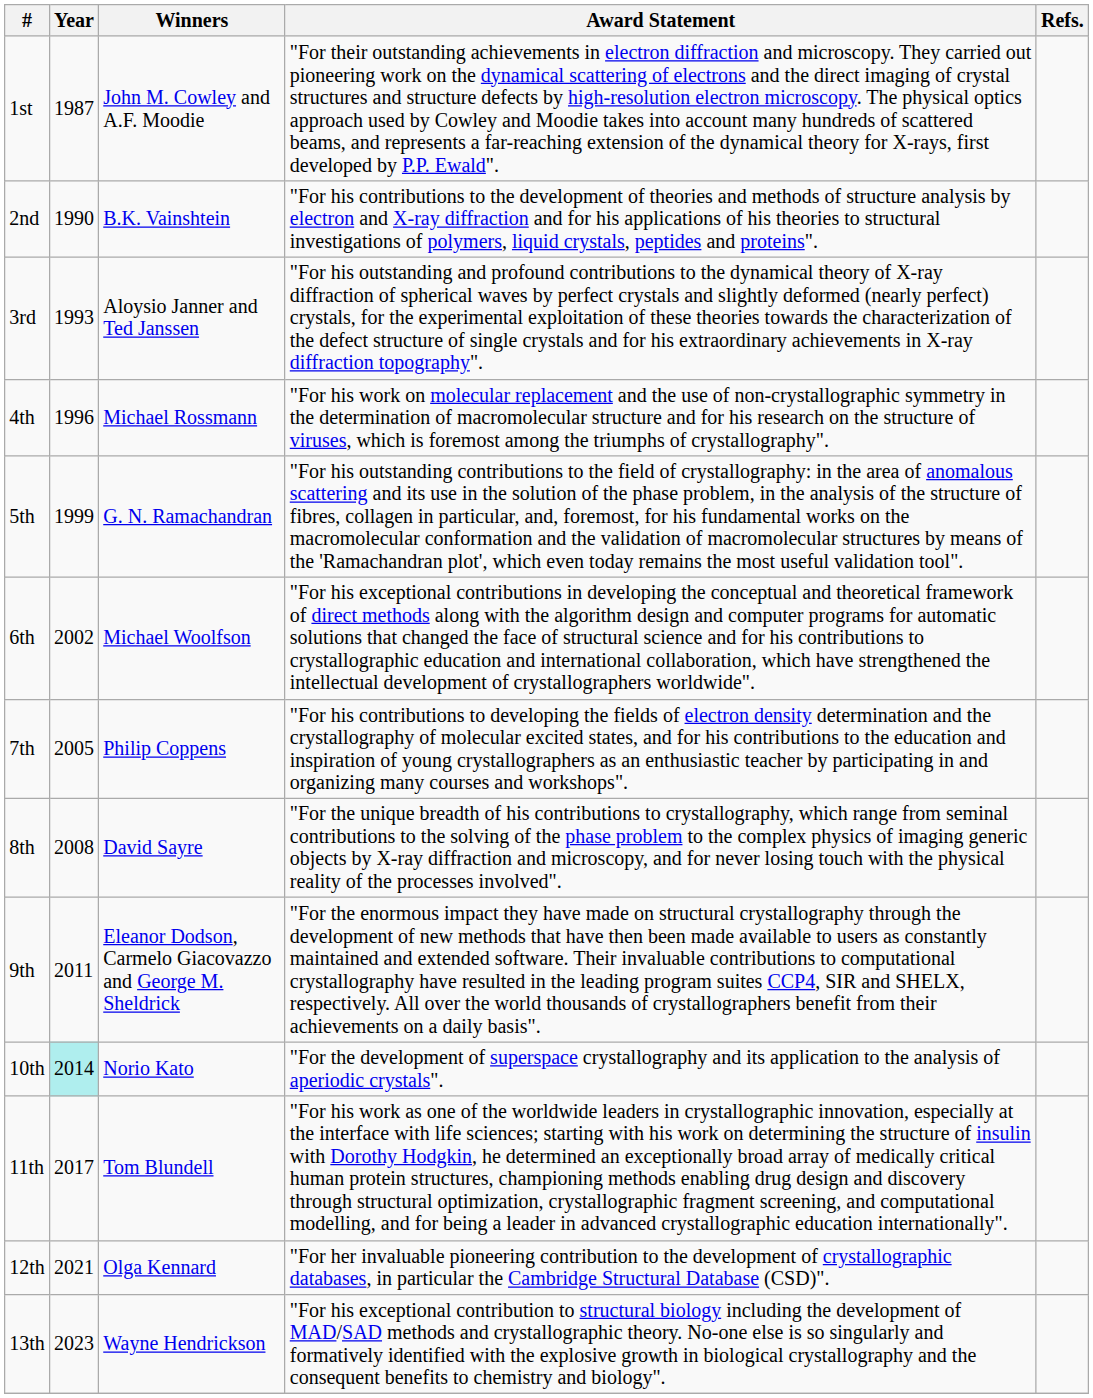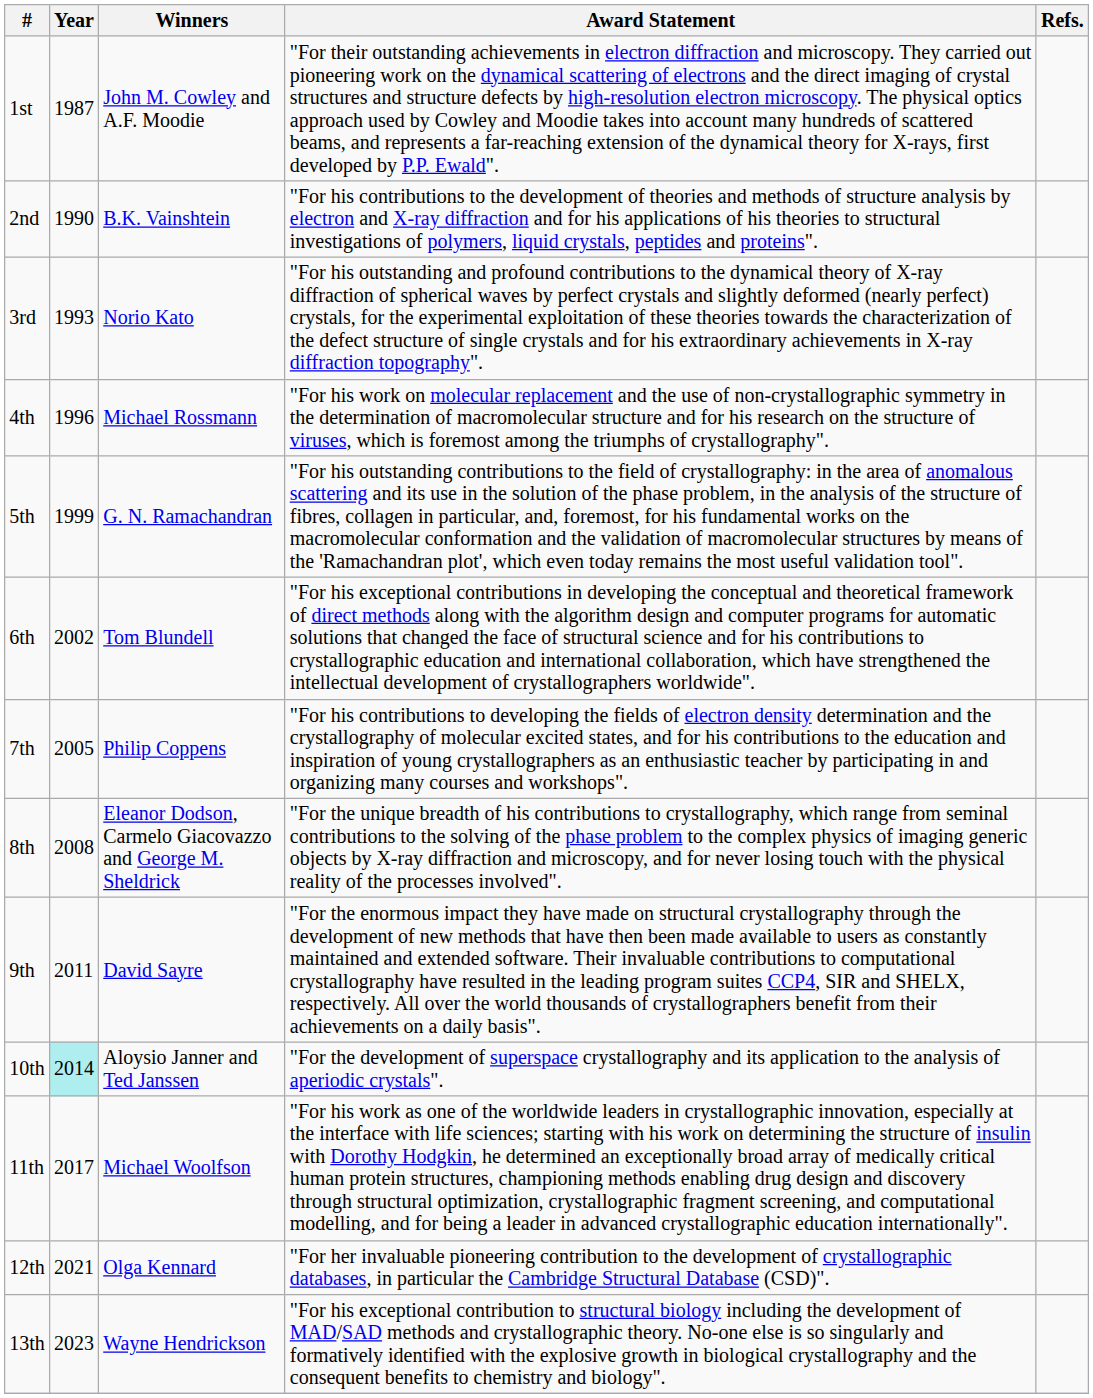(180, 318) Aloysio Janner and Ted Janssen -> (149, 318) Norio Kato
(177, 638) Michael Woolfson -> (158, 638) Tom Blundell
(153, 847) David Sayre -> (187, 847) Eleanor Dodson, Carmelo Giacovazzo and George M. Sheldrick
(187, 969) Eleanor Dodson, Carmelo Giacovazzo and George M. Sheldrick -> (153, 969) David Sayre
(149, 1068) Norio Kato -> (180, 1068) Aloysio Janner and Ted Janssen
(158, 1168) Tom Blundell -> (177, 1168) Michael Woolfson
